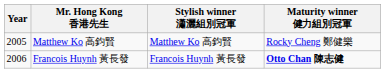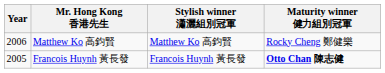(17, 42) 2005 -> (17, 42) 2006
(17, 59) 2006 -> (17, 59) 2005
